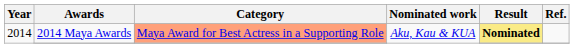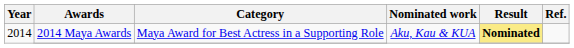(260, 33) lightsalmon background -> (260, 33) no background
